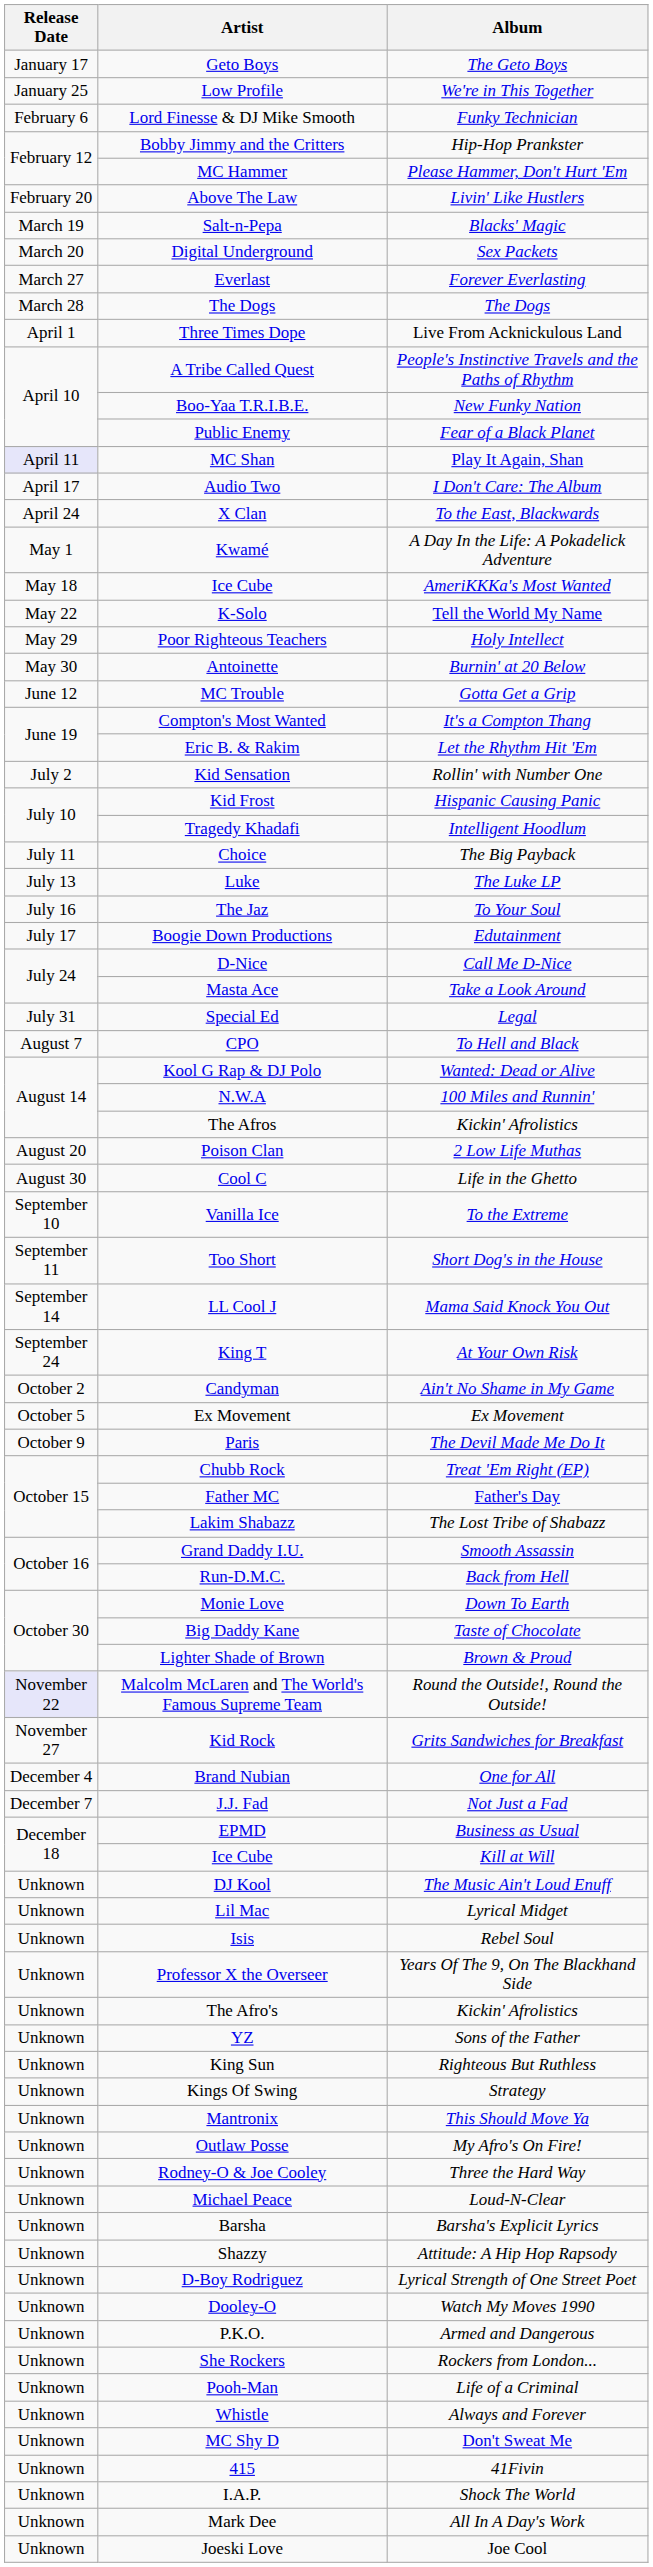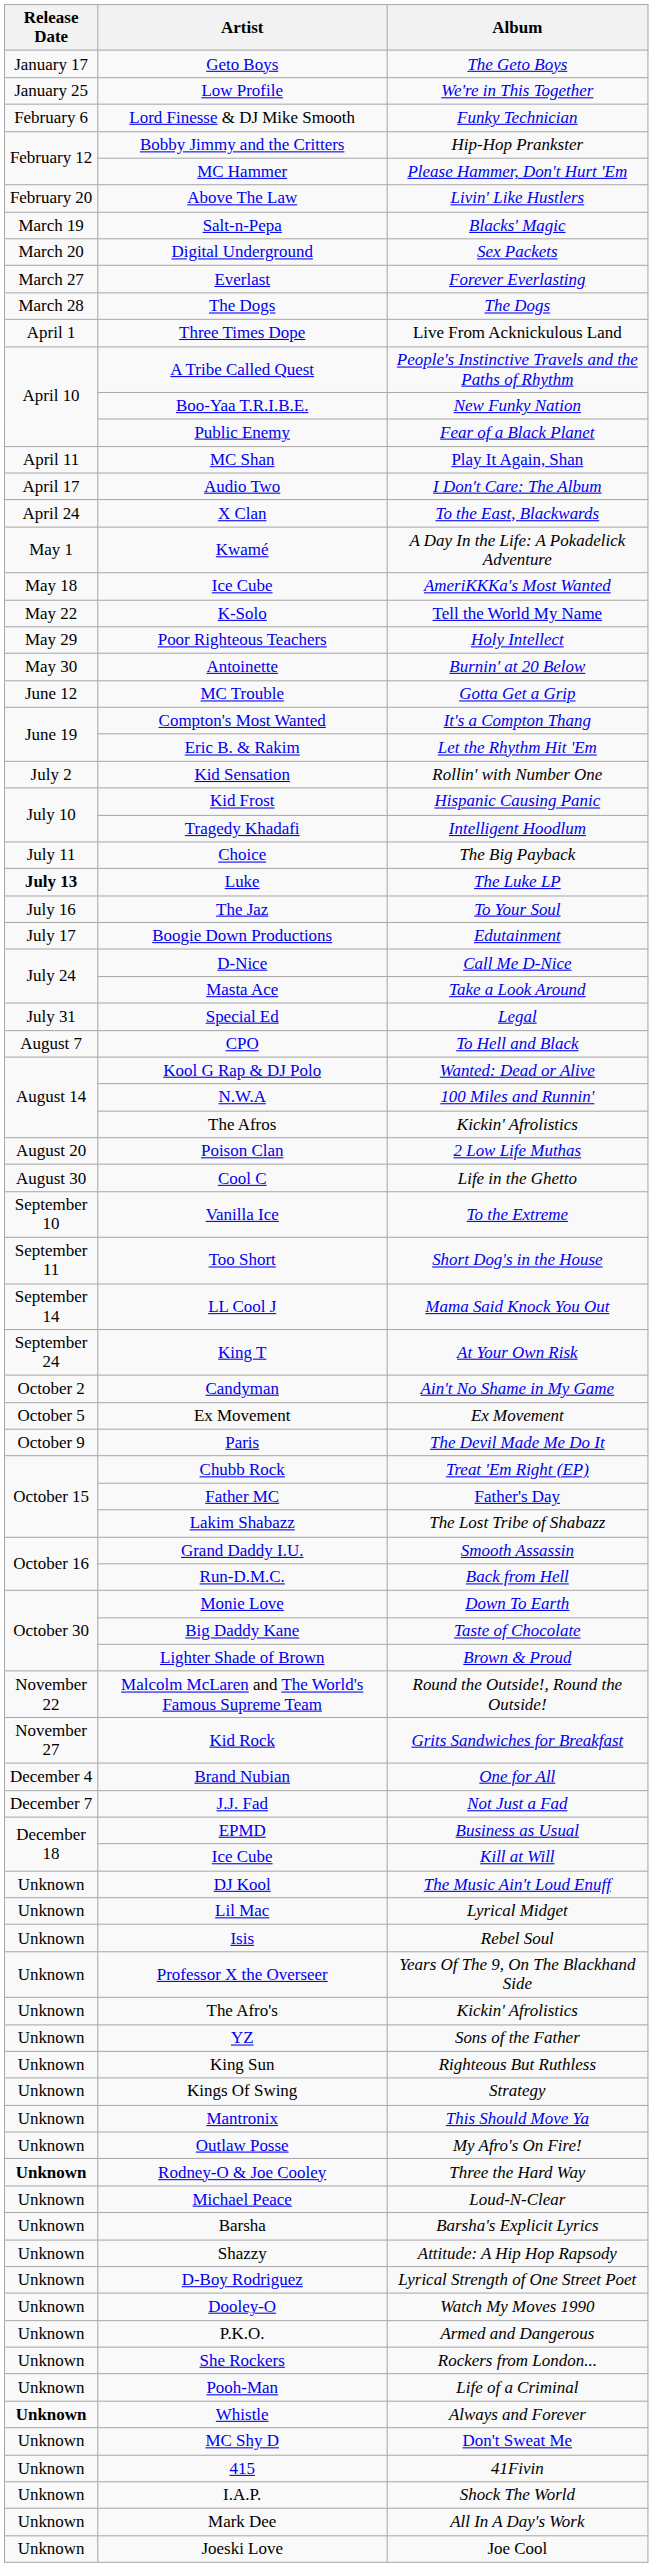(51, 459) lavender background -> (51, 459) no background
(51, 882) normal -> (51, 882) bold
(51, 1694) lavender background -> (51, 1694) no background
(51, 2172) normal -> (51, 2172) bold
(51, 2414) normal -> (51, 2414) bold
